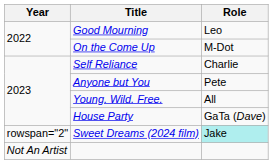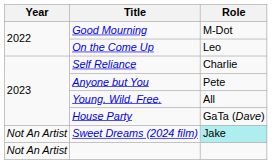(213, 30) Leo -> (218, 30) M-Dot
(219, 47) M-Dot -> (212, 47) Leo
(37, 133) rowspan="2" -> (37, 133) Not An Artist
